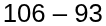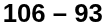(53, 13) normal -> (53, 13) bold
